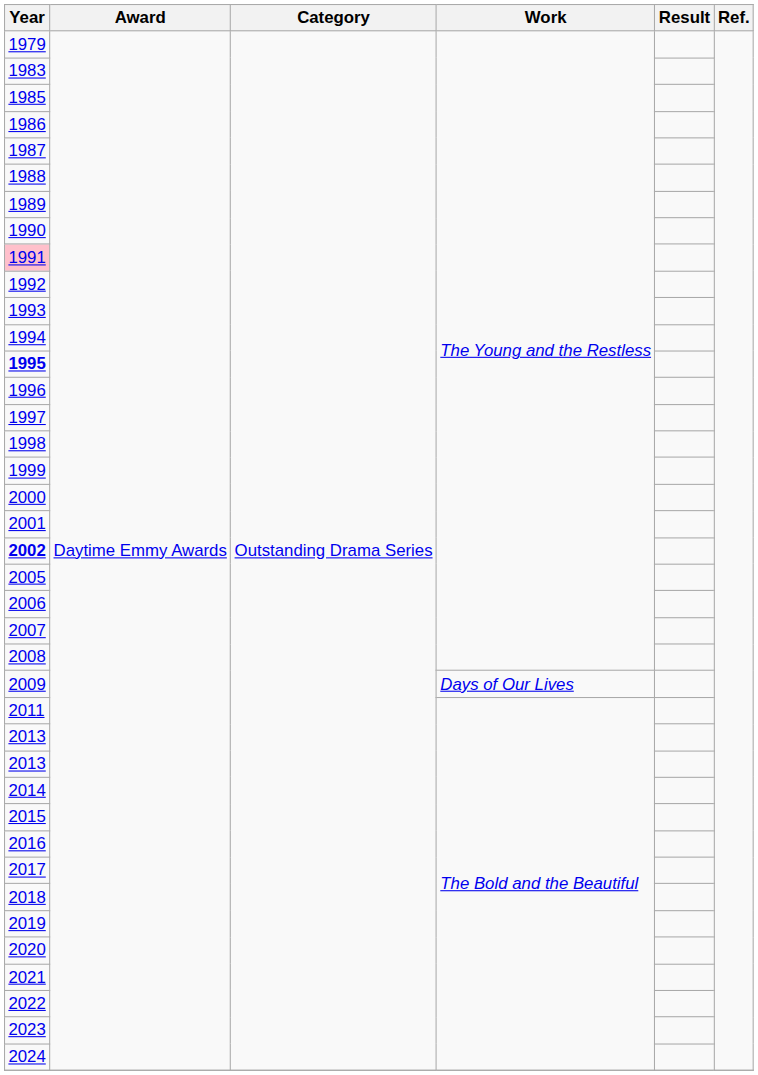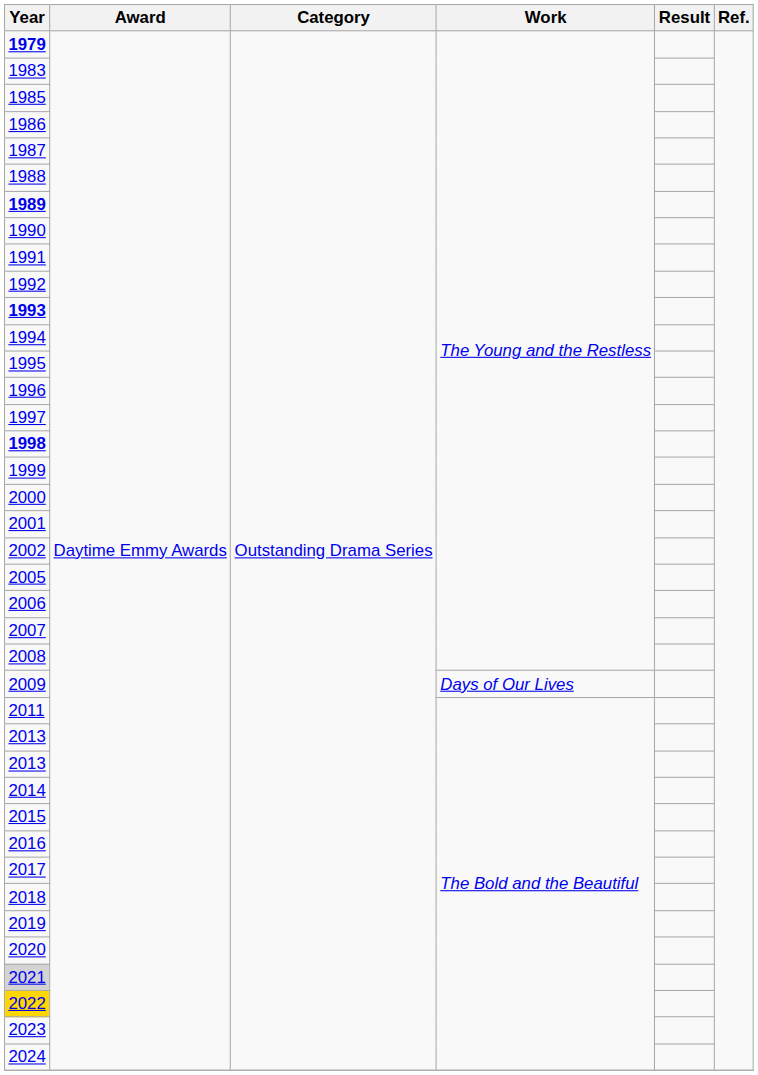(27, 44) normal -> (27, 44) bold
(27, 204) normal -> (27, 204) bold
(27, 257) pink background -> (27, 257) no background
(27, 310) normal -> (27, 310) bold
(27, 364) bold -> (27, 364) normal
(27, 444) normal -> (27, 444) bold
(27, 550) bold -> (27, 550) normal
(27, 976) no background -> (27, 976) lightgrey background
(27, 1003) no background -> (27, 1003) gold background
